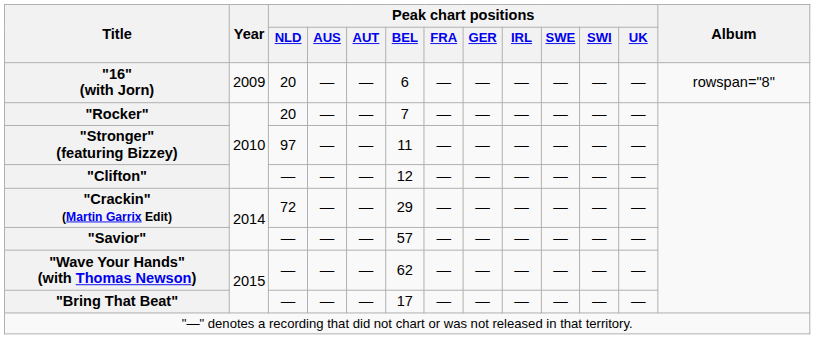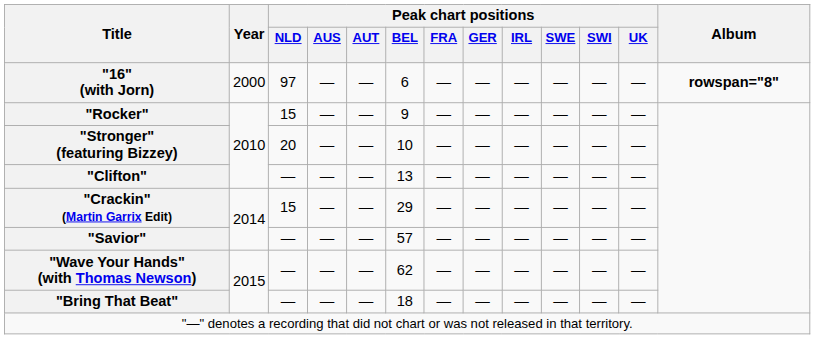(249, 82) 2009 -> (249, 82) 2000
(288, 82) 20 -> (288, 82) 97
(734, 82) normal -> (734, 82) bold
(288, 113) 20 -> (288, 113) 15
(405, 113) 7 -> (405, 113) 9
(288, 145) 97 -> (288, 145) 20
(405, 145) 11 -> (405, 145) 10
(405, 176) 12 -> (405, 176) 13
(288, 207) 72 -> (288, 207) 15
(405, 301) 17 -> (405, 301) 18
